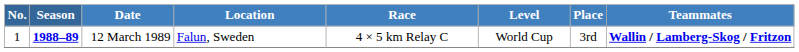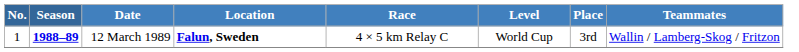(215, 37) normal -> (218, 37) bold
(700, 37) bold -> (694, 37) normal
